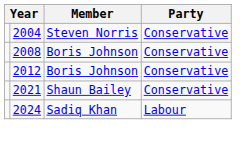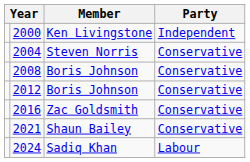+ row: (27, 33)
+ row: (27, 109)
